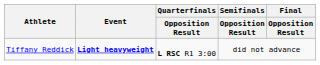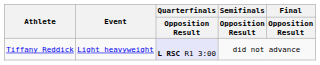(116, 49) bold -> (116, 49) normal
(187, 53) no background -> (187, 53) lavender background
